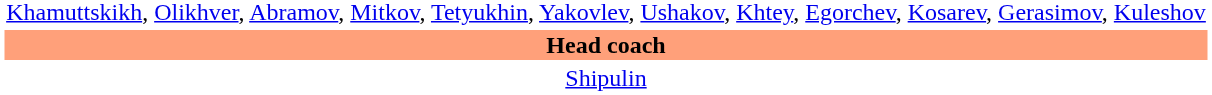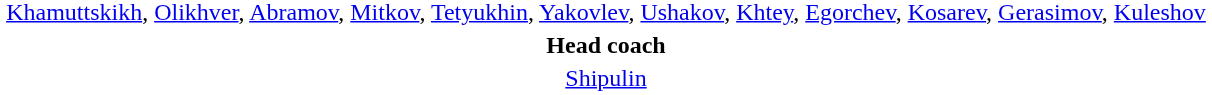(606, 44) lightsalmon background -> (606, 44) no background
